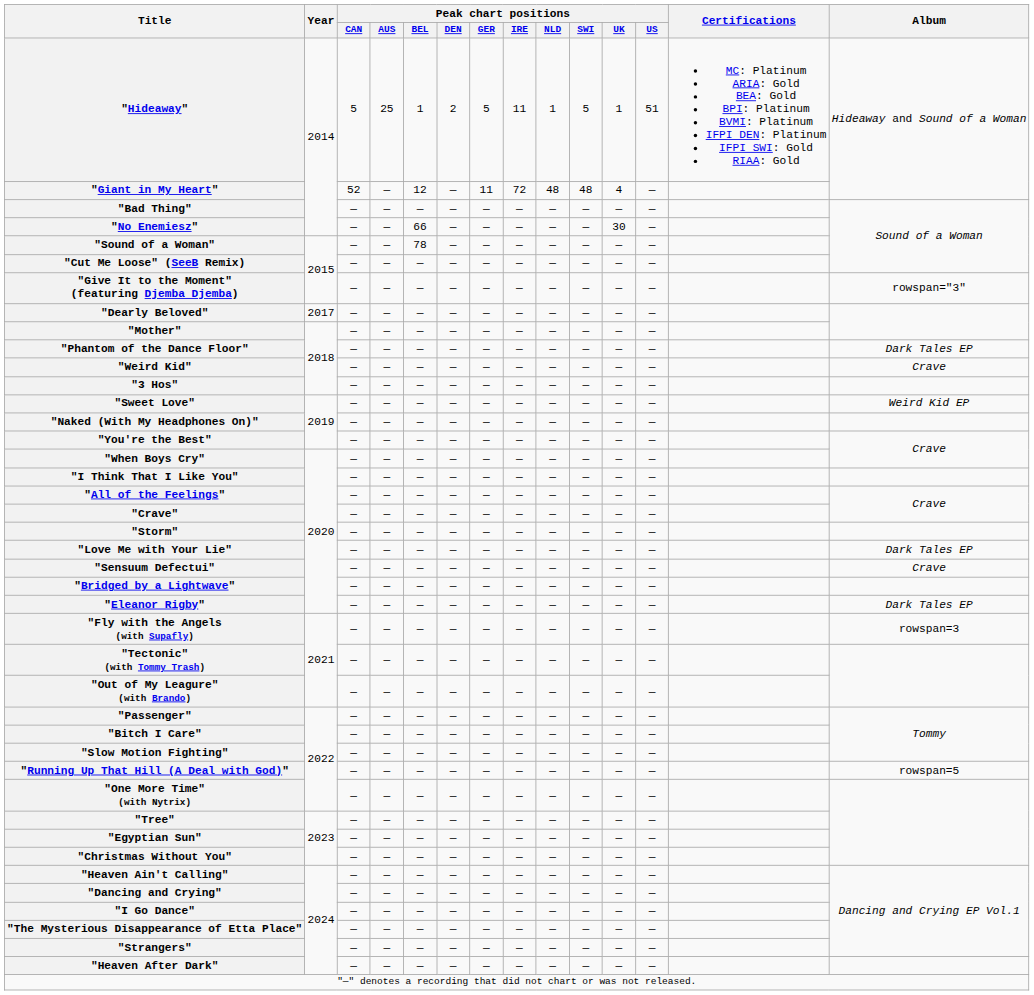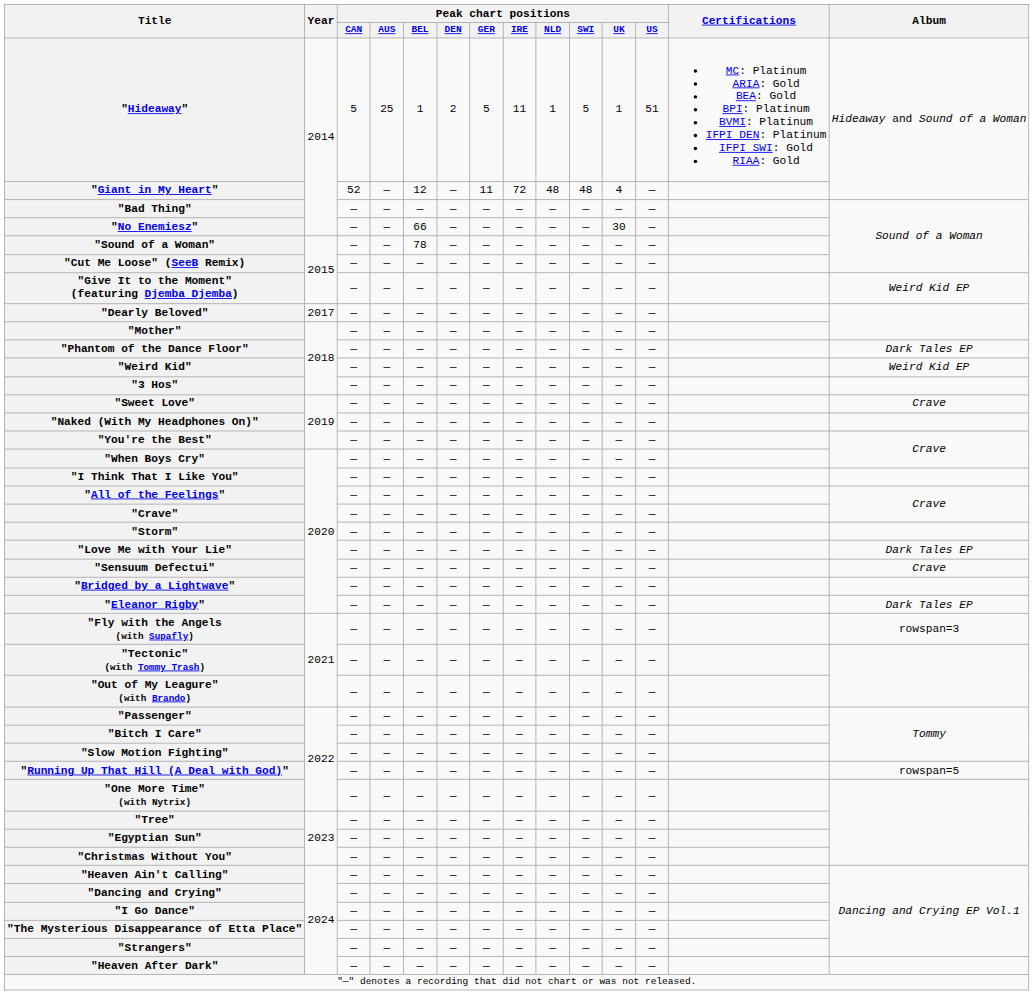(929, 288) rowspan="3" -> (929, 288) Weird Kid EP
(929, 367) Crave -> (929, 367) Weird Kid EP
(929, 404) Weird Kid EP -> (929, 404) Crave
